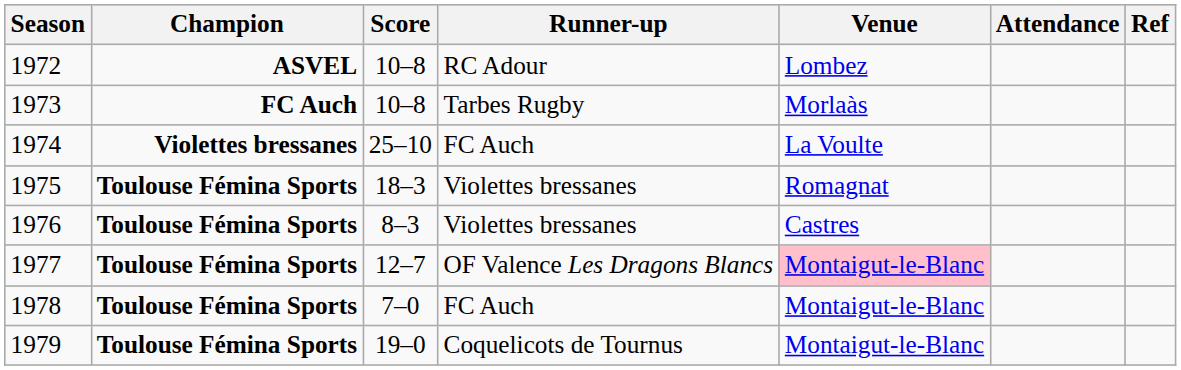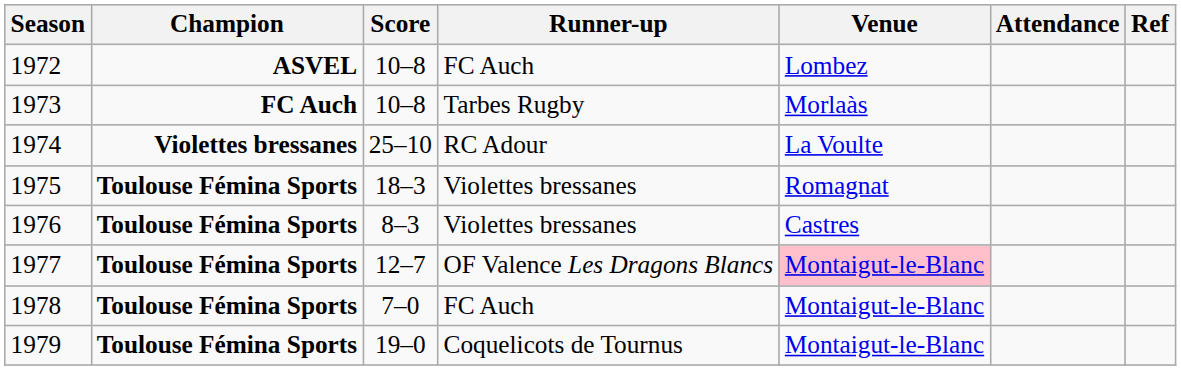(495, 64) RC Adour -> (489, 64) FC Auch
(489, 144) FC Auch -> (495, 144) RC Adour
